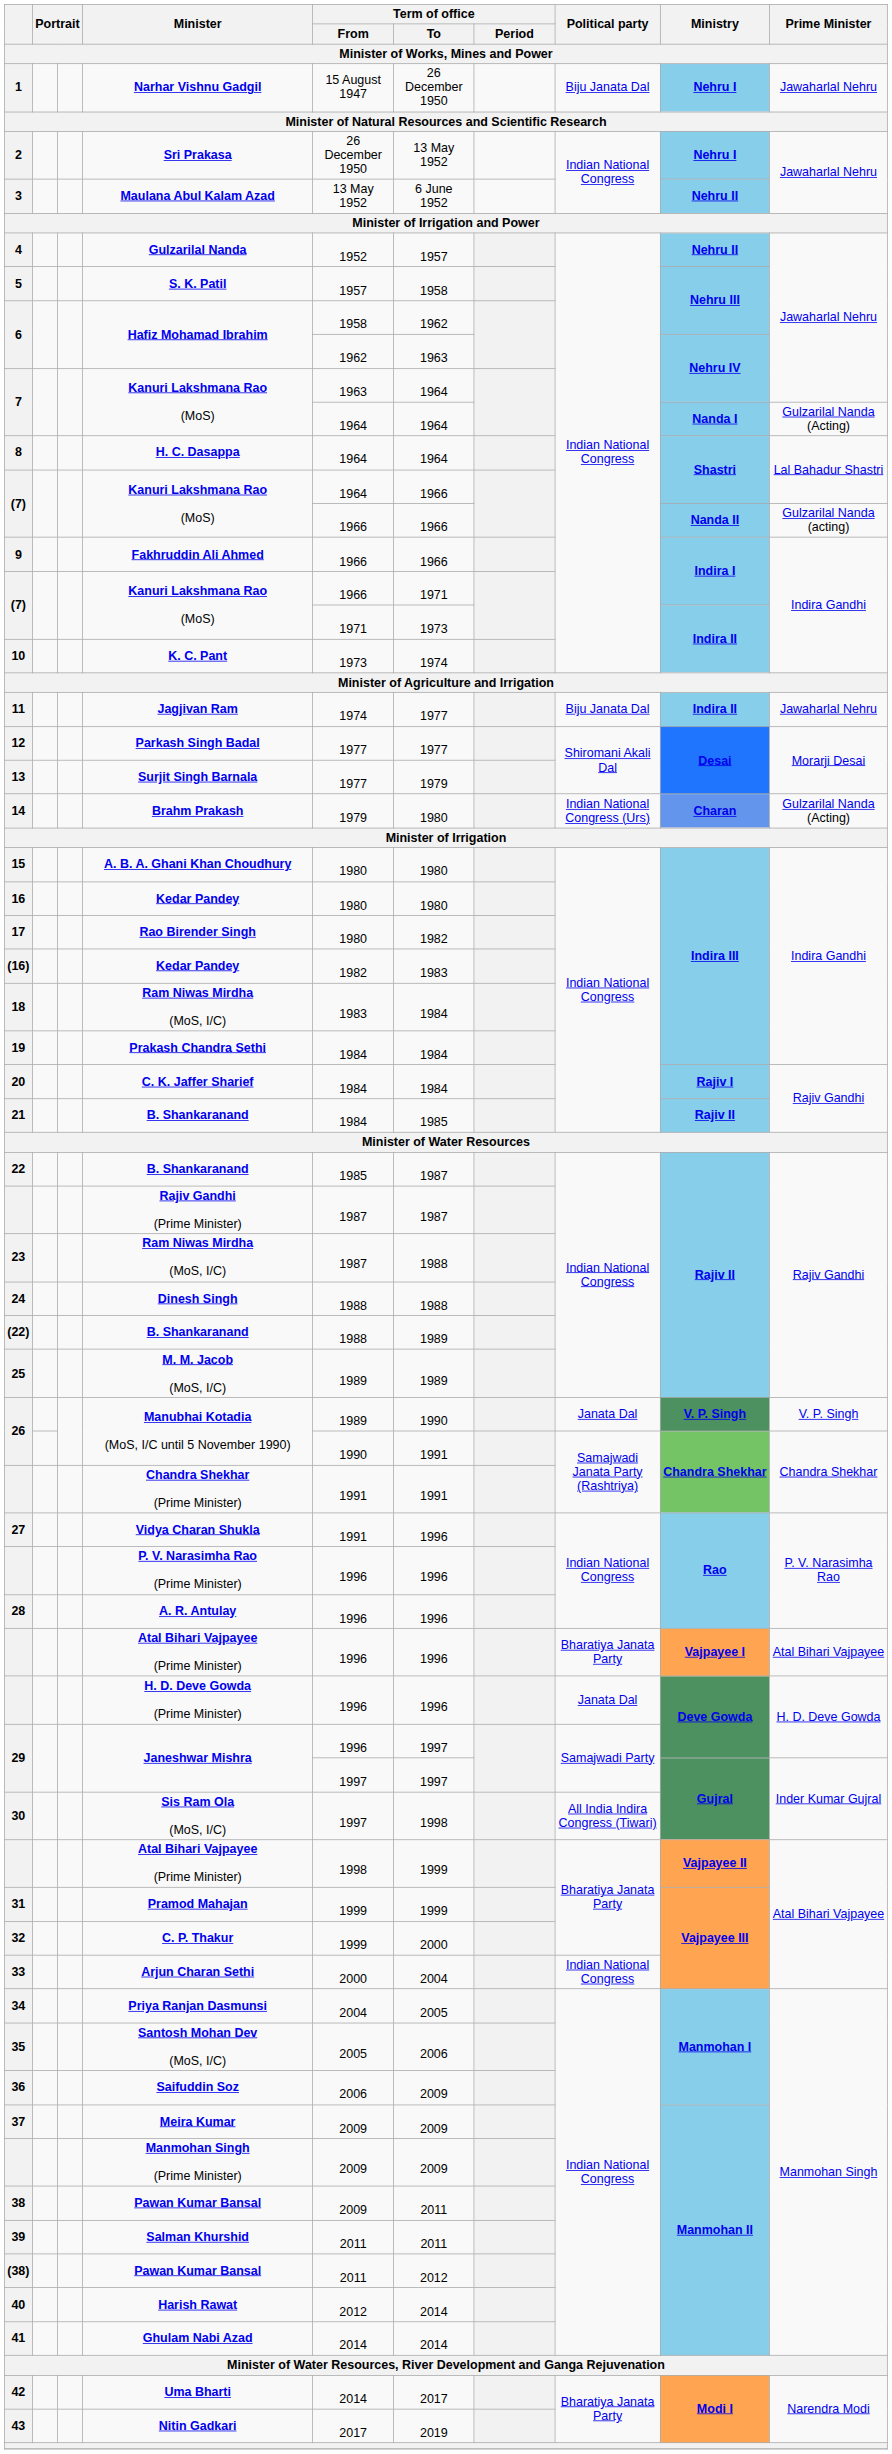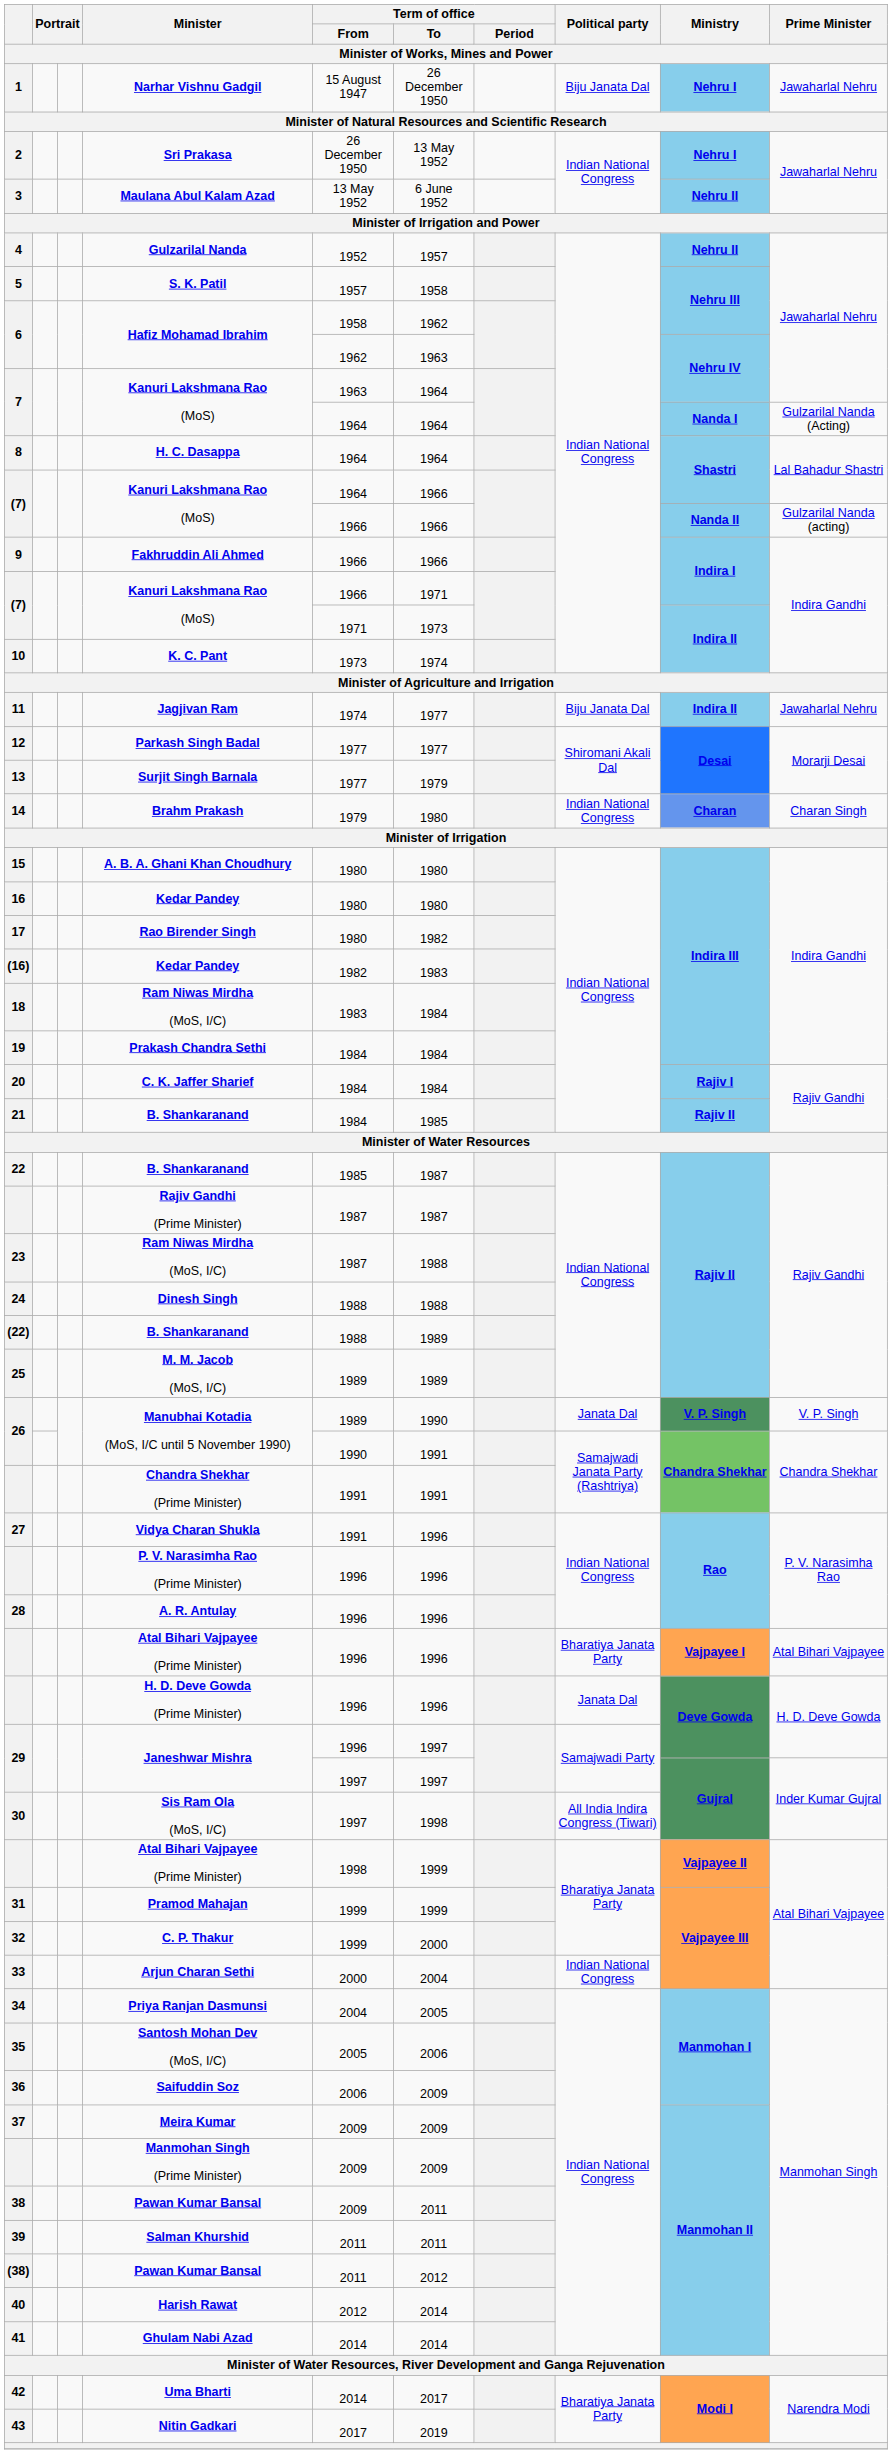(608, 811) Indian National Congress (Urs) -> (608, 811) Indian National Congress
(828, 811) Gulzarilal Nanda (Acting) -> (828, 811) Charan Singh
